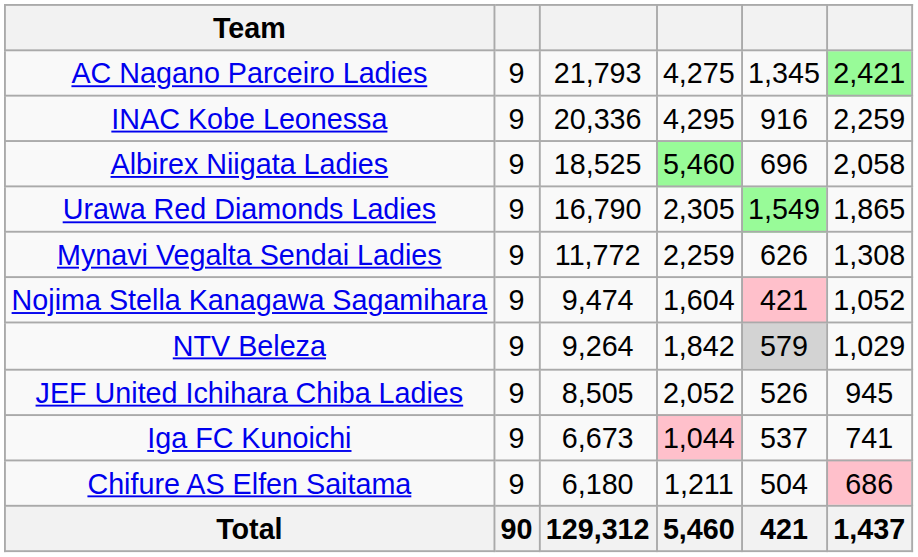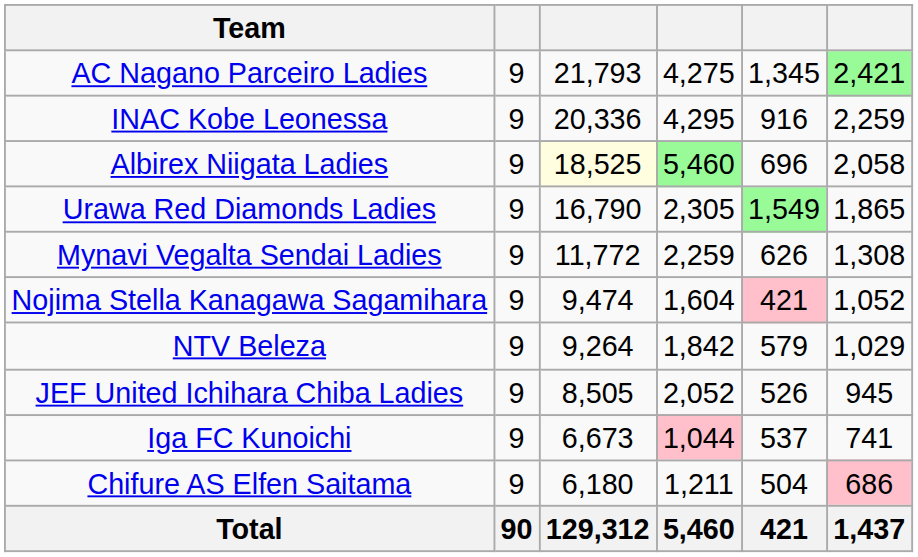(598, 164) no background -> (598, 164) lightyellow background
(784, 346) lightgrey background -> (784, 346) no background
